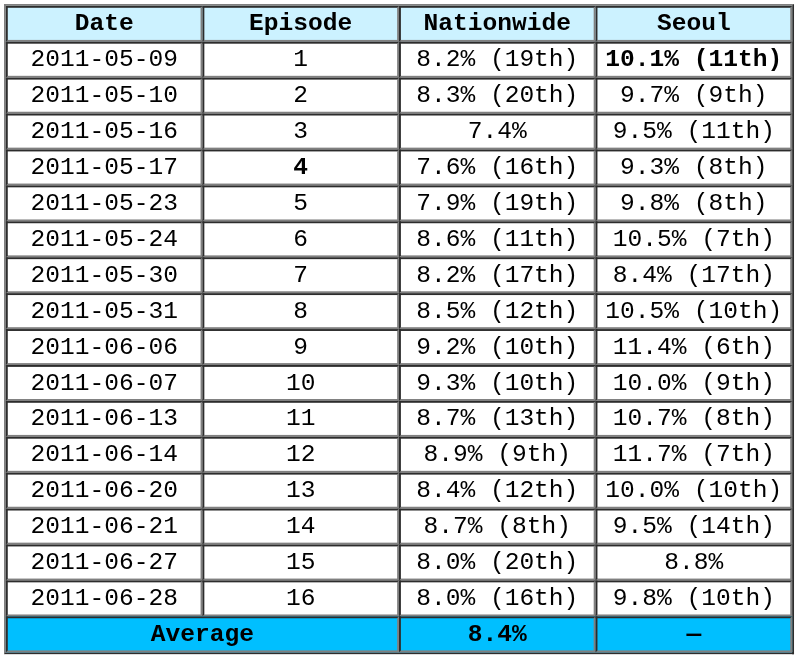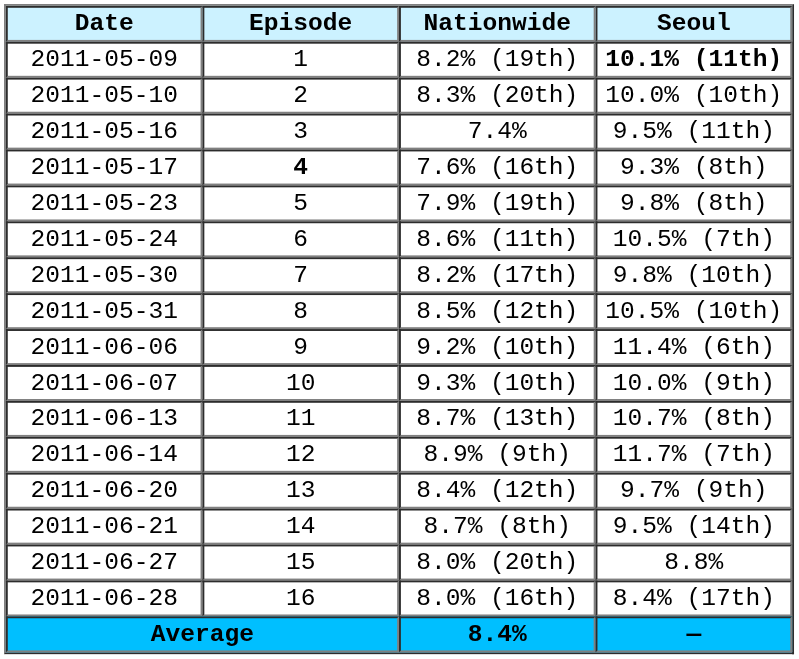(694, 96) 9.7% (9th) -> (694, 96) 10.0% (10th)
(694, 275) 8.4% (17th) -> (694, 275) 9.8% (10th)
(694, 491) 10.0% (10th) -> (694, 491) 9.7% (9th)
(694, 598) 9.8% (10th) -> (694, 598) 8.4% (17th)
